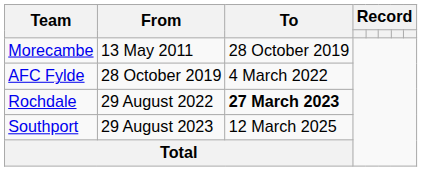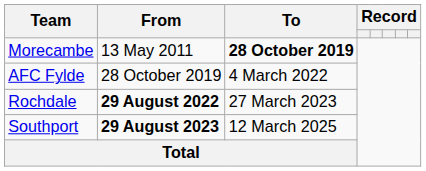(289, 50) normal -> (291, 50) bold
(157, 101) normal -> (160, 101) bold
(284, 101) bold -> (283, 101) normal
(157, 127) normal -> (160, 127) bold
